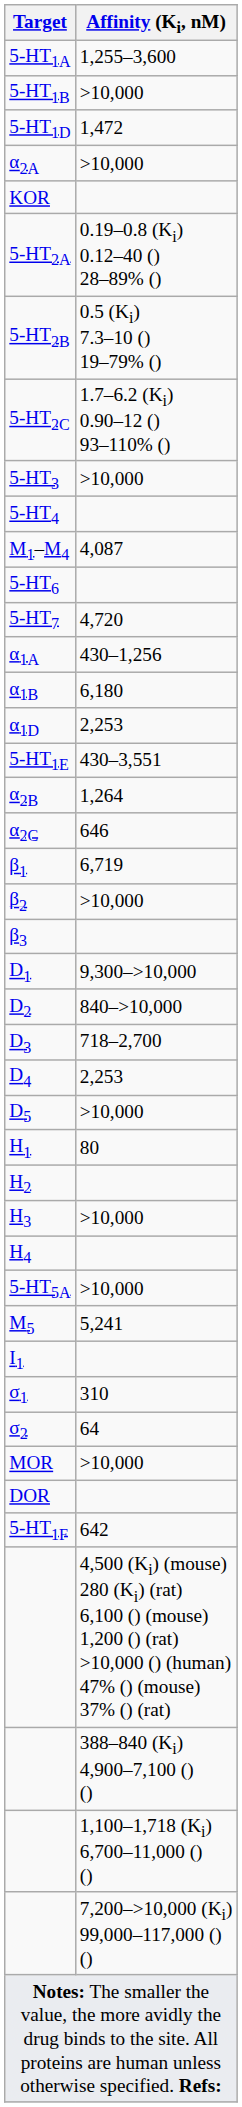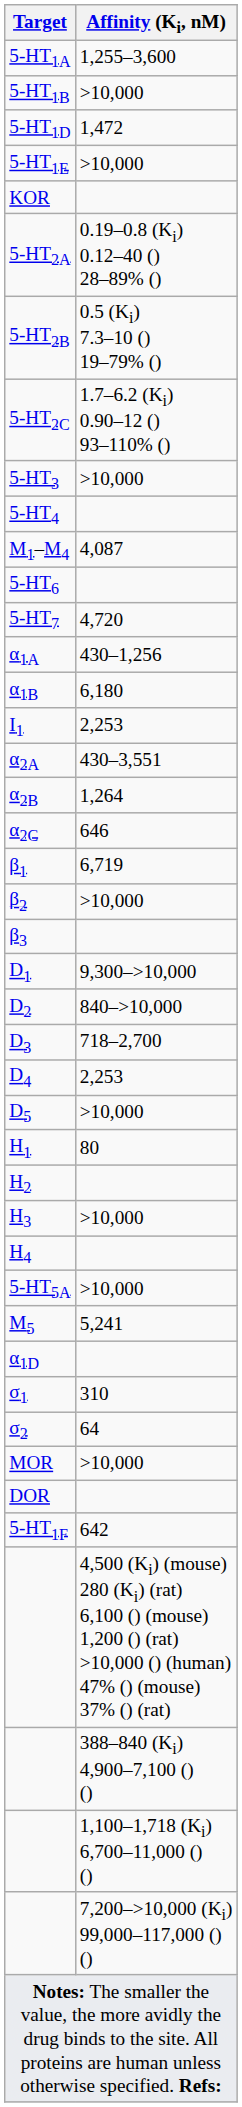(24, 163) α2A -> (39, 163) 5-HT1E
(24, 725) α1D -> (17, 725) I1
(39, 760) 5-HT1E -> (24, 760) α2A
(17, 1359) I1 -> (24, 1359) α1D
